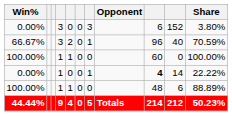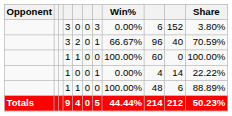columns swapped: (119, 12) <-> (25, 12)
(160, 73) bold -> (160, 73) normal
